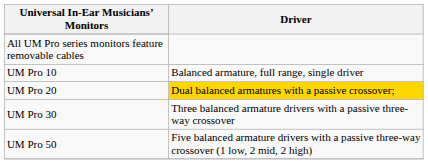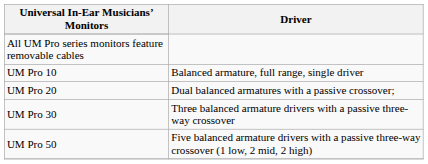(283, 90) gold background -> (283, 90) no background
